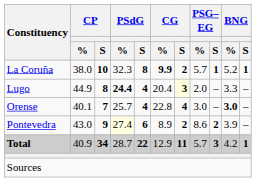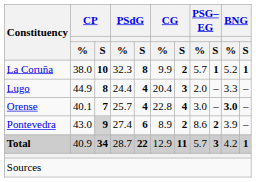(165, 69) bold -> (165, 69) normal
(122, 88) bold -> (122, 88) normal
(184, 88) lightyellow background -> (184, 88) no background
(105, 125) no background -> (105, 125) lightgrey background
(122, 125) lightyellow background -> (122, 125) no background
